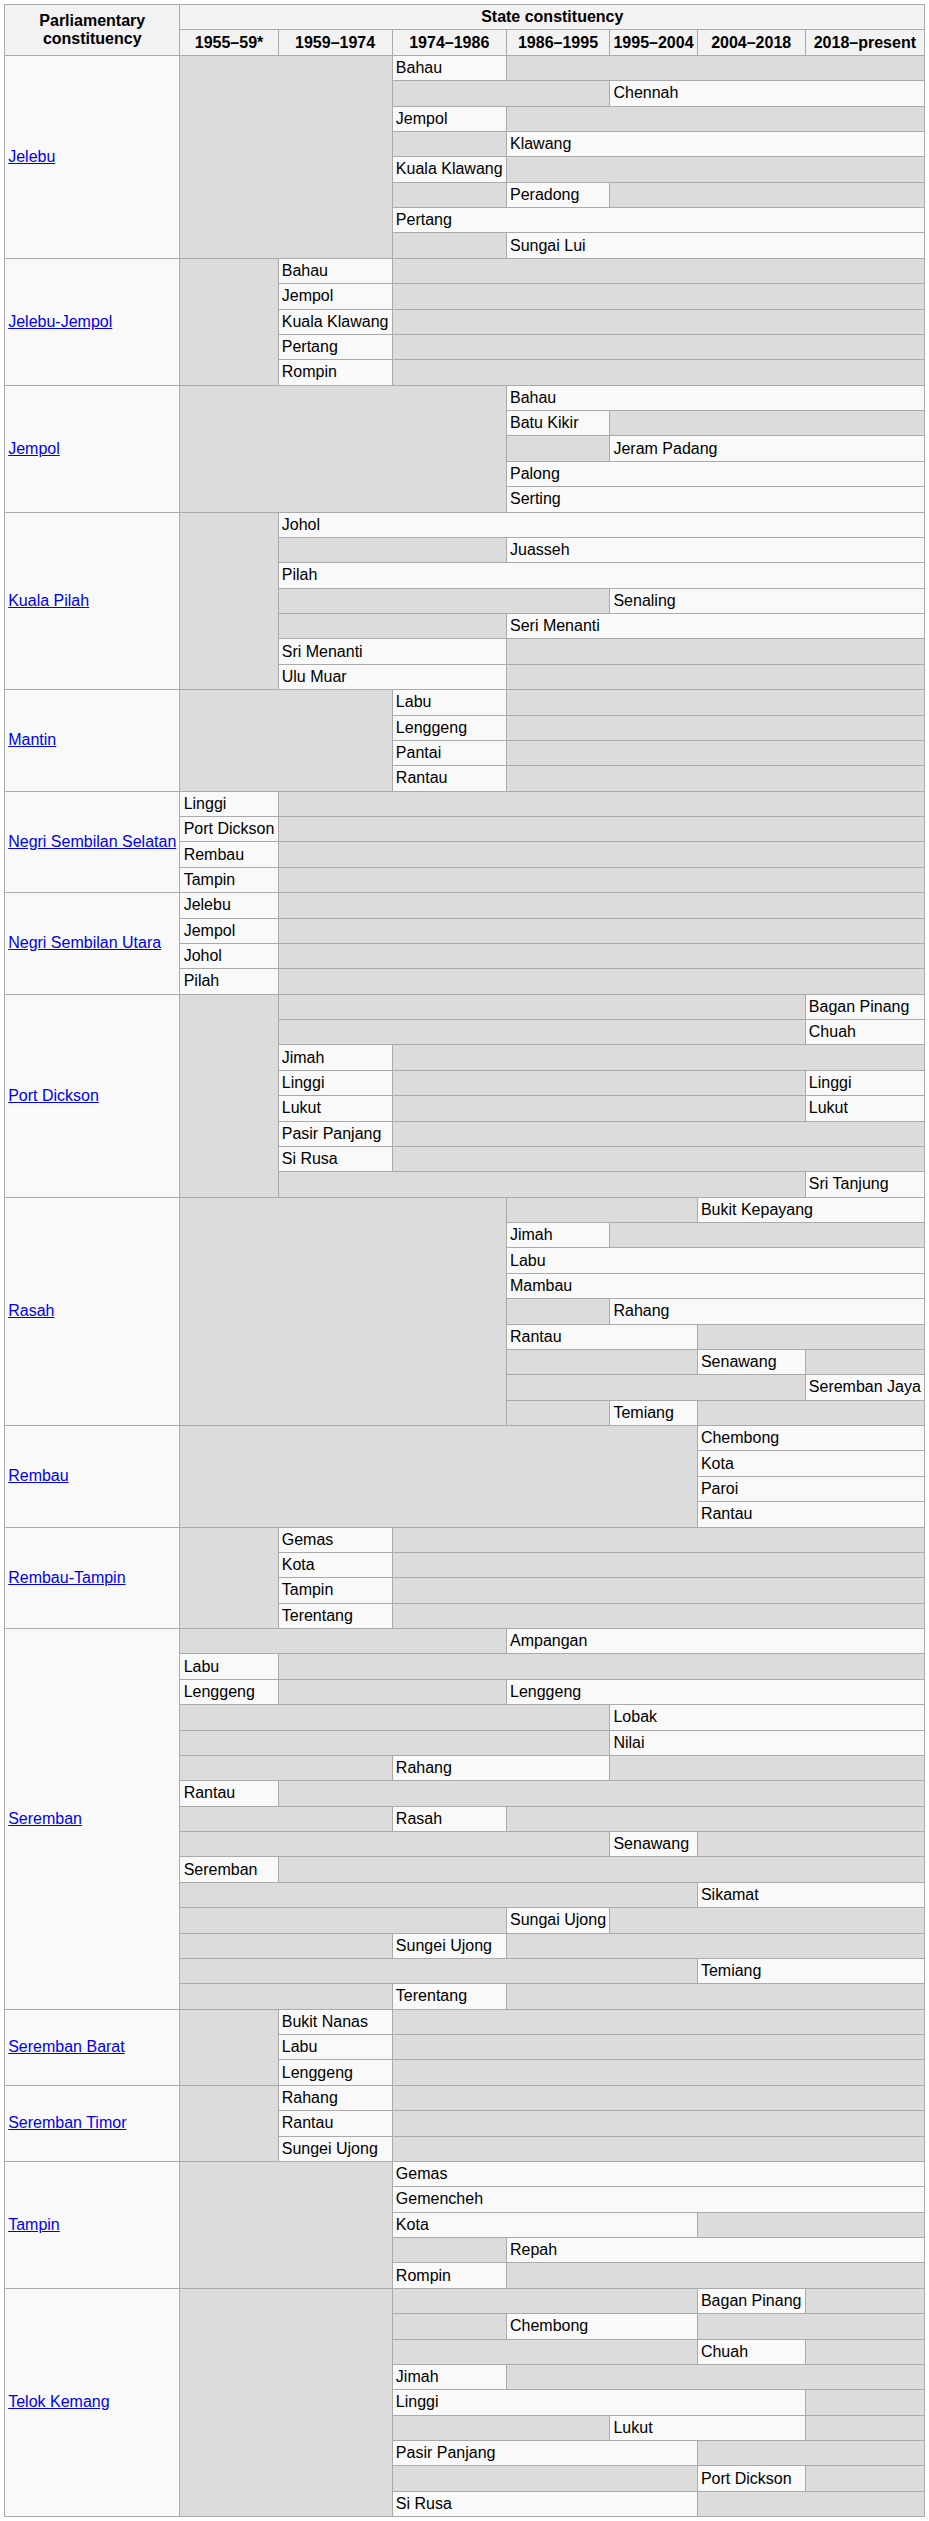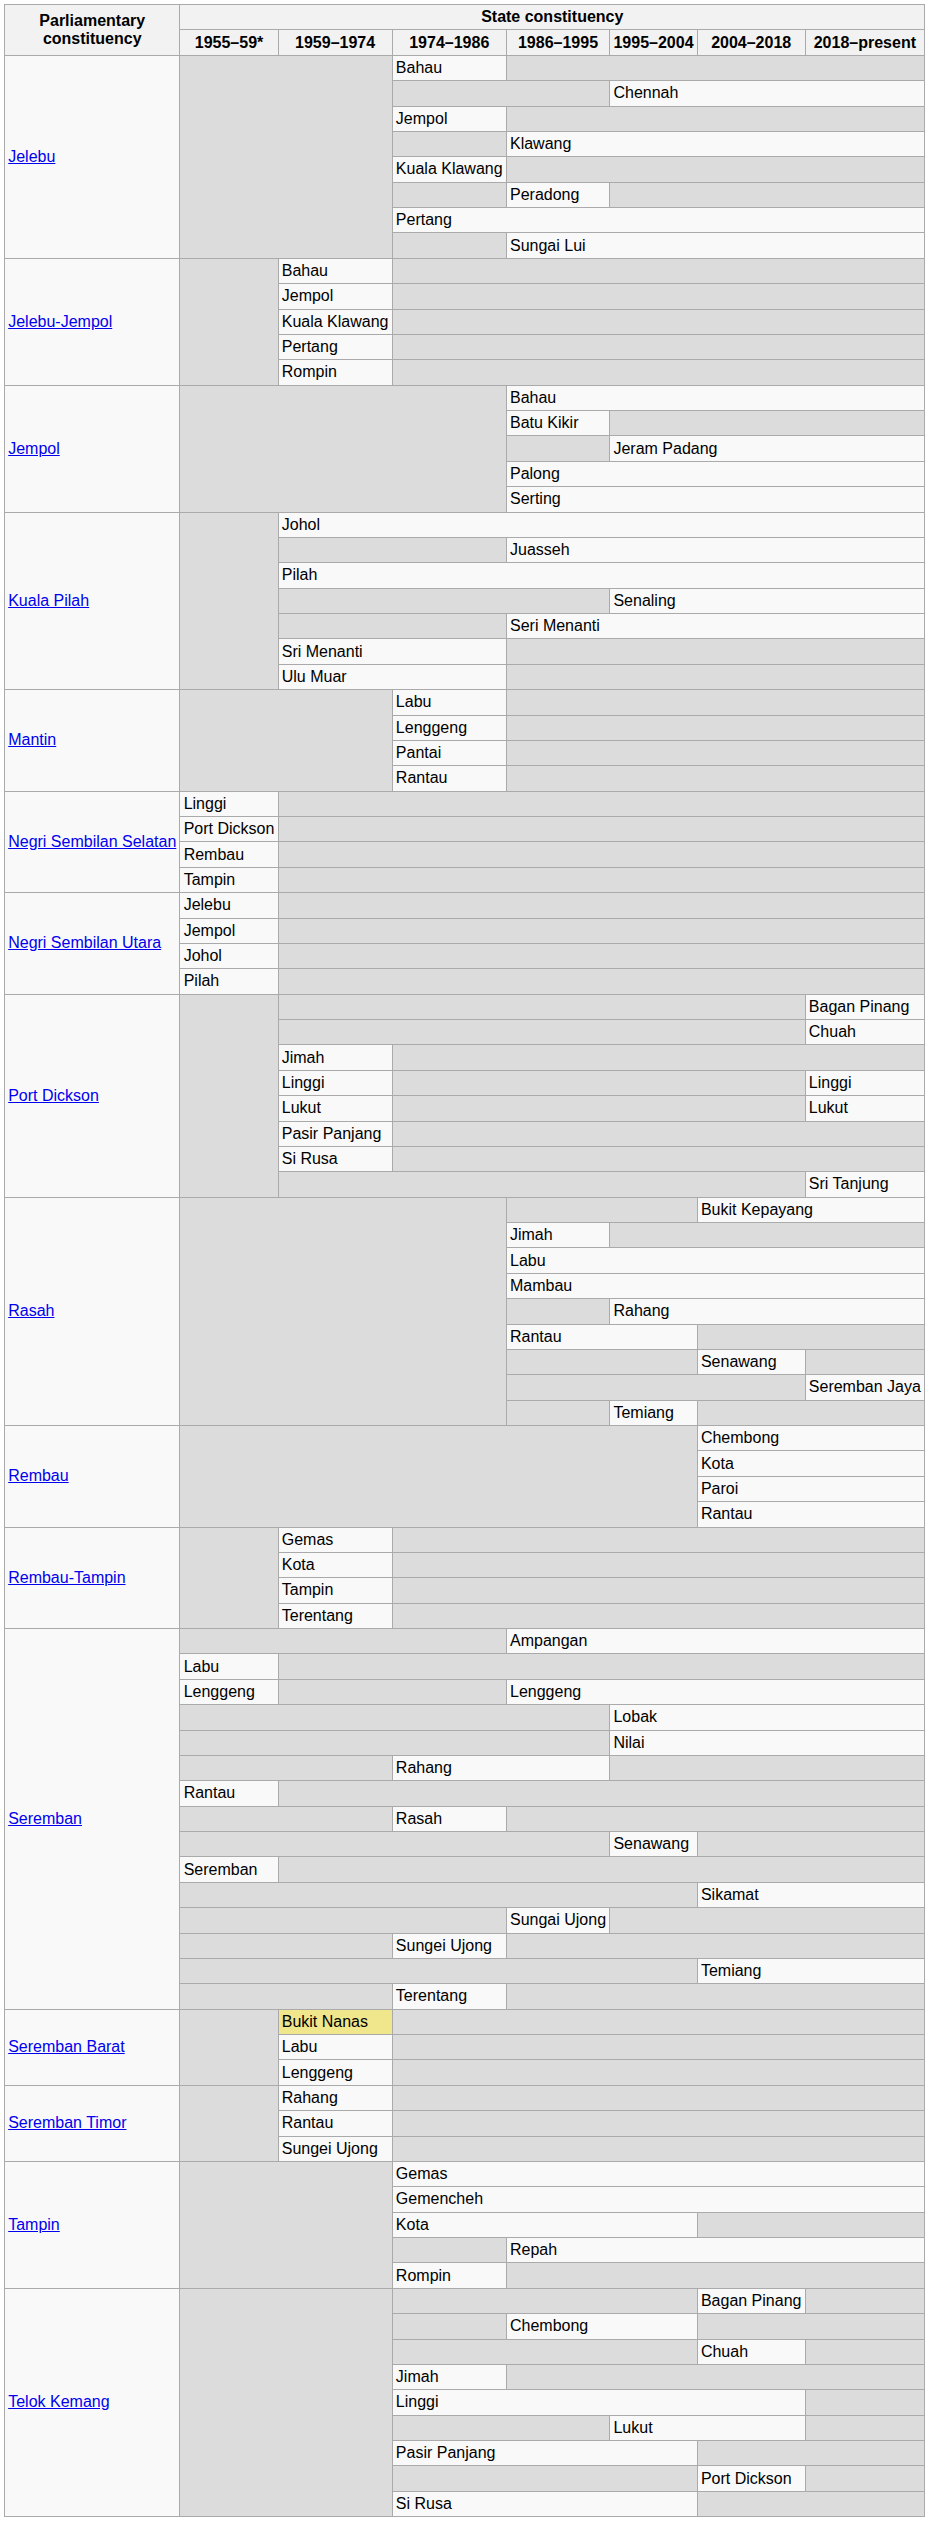(325, 2021) no background -> (325, 2021) khaki background
